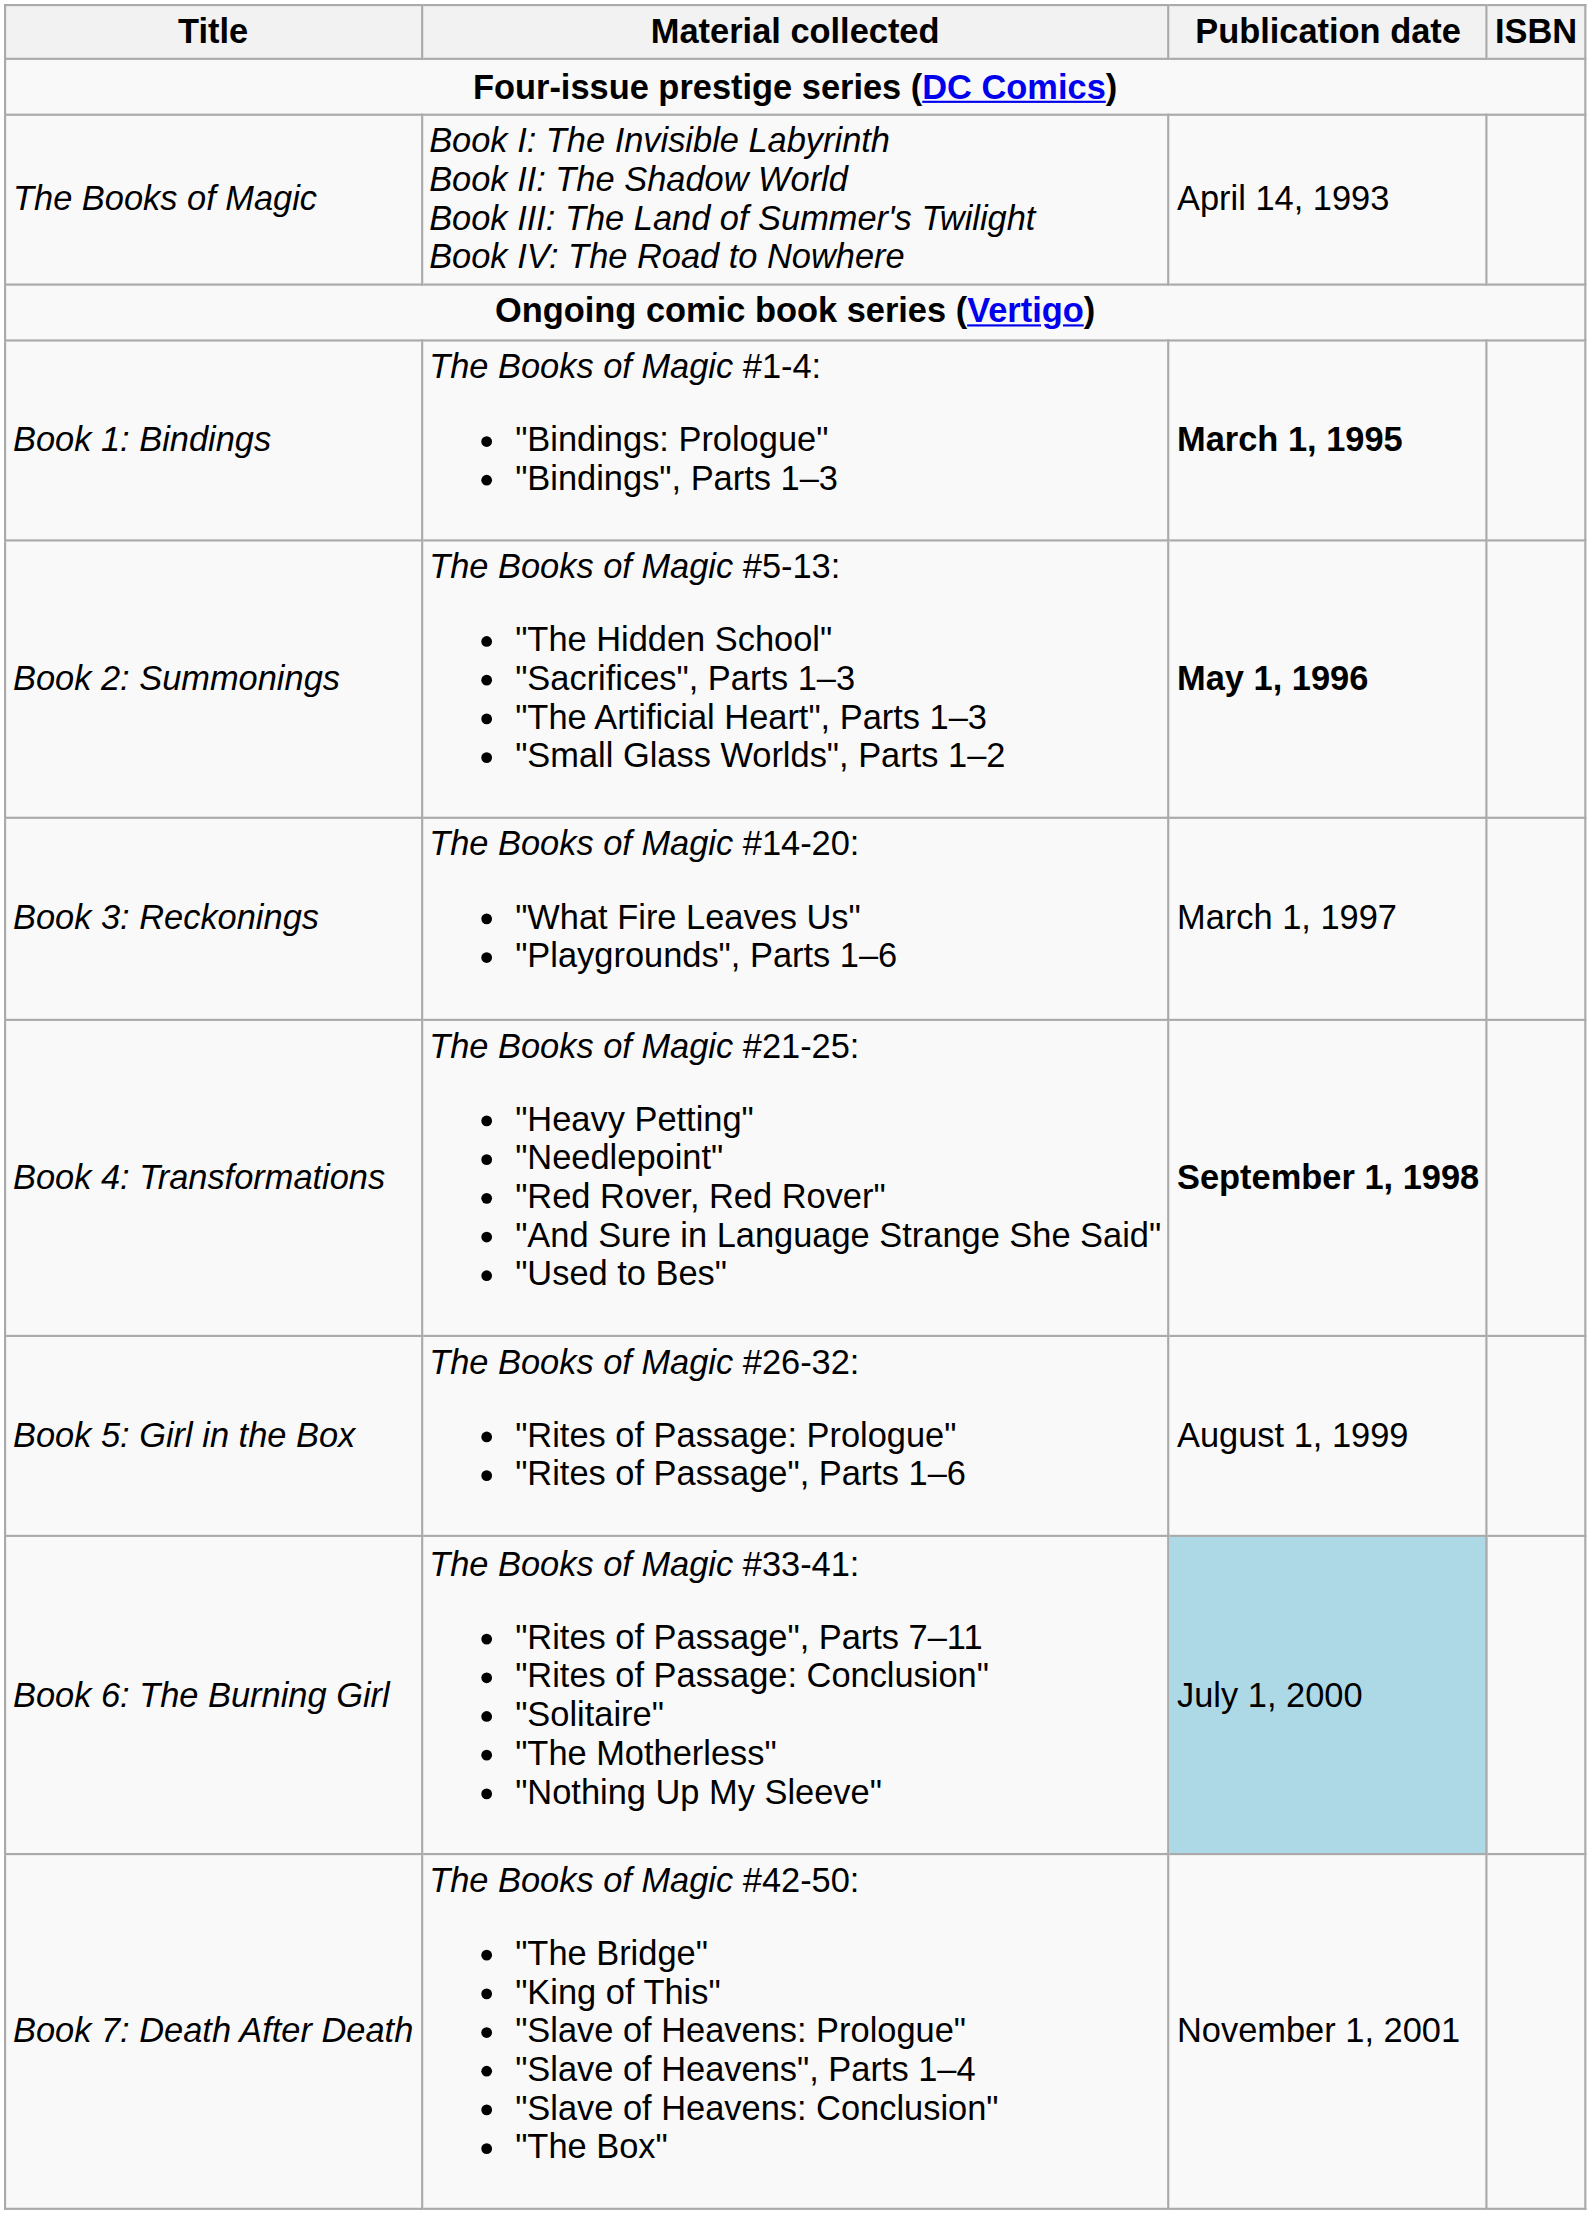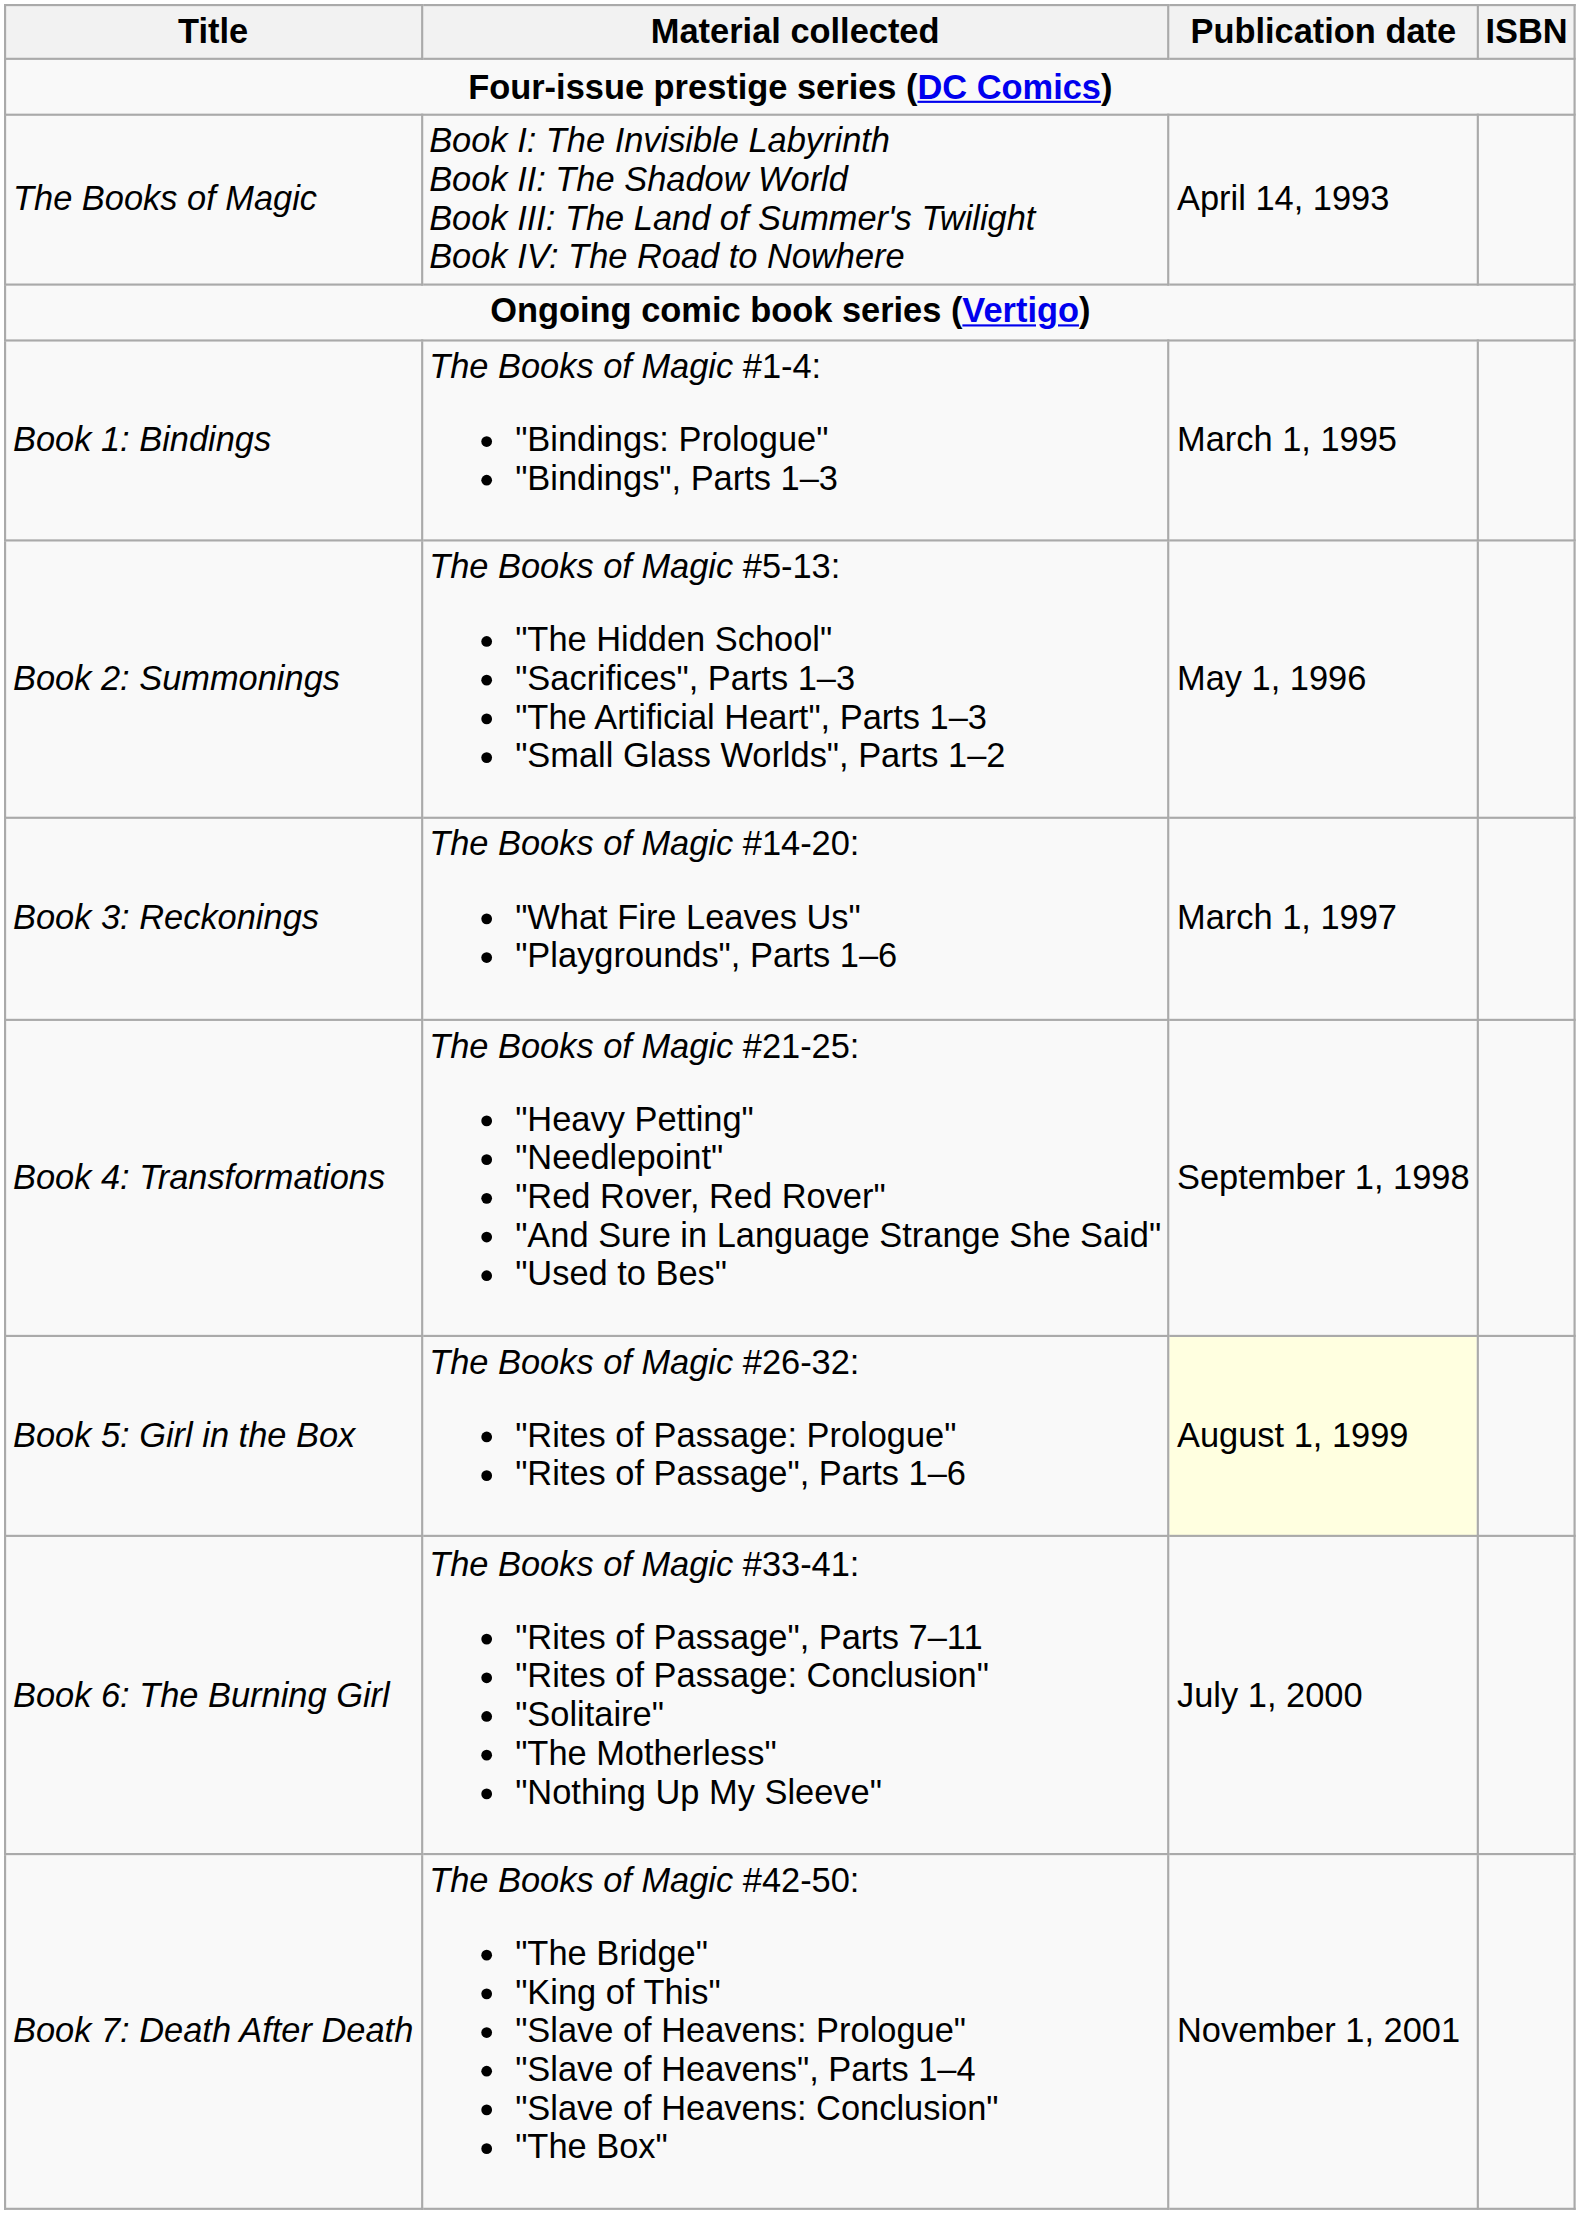(1290, 439) bold -> (1287, 439) normal
(1273, 678) bold -> (1272, 678) normal
(1328, 1176) bold -> (1323, 1176) normal
(1293, 1435) no background -> (1293, 1435) lightyellow background
(1270, 1694) lightblue background -> (1270, 1694) no background
